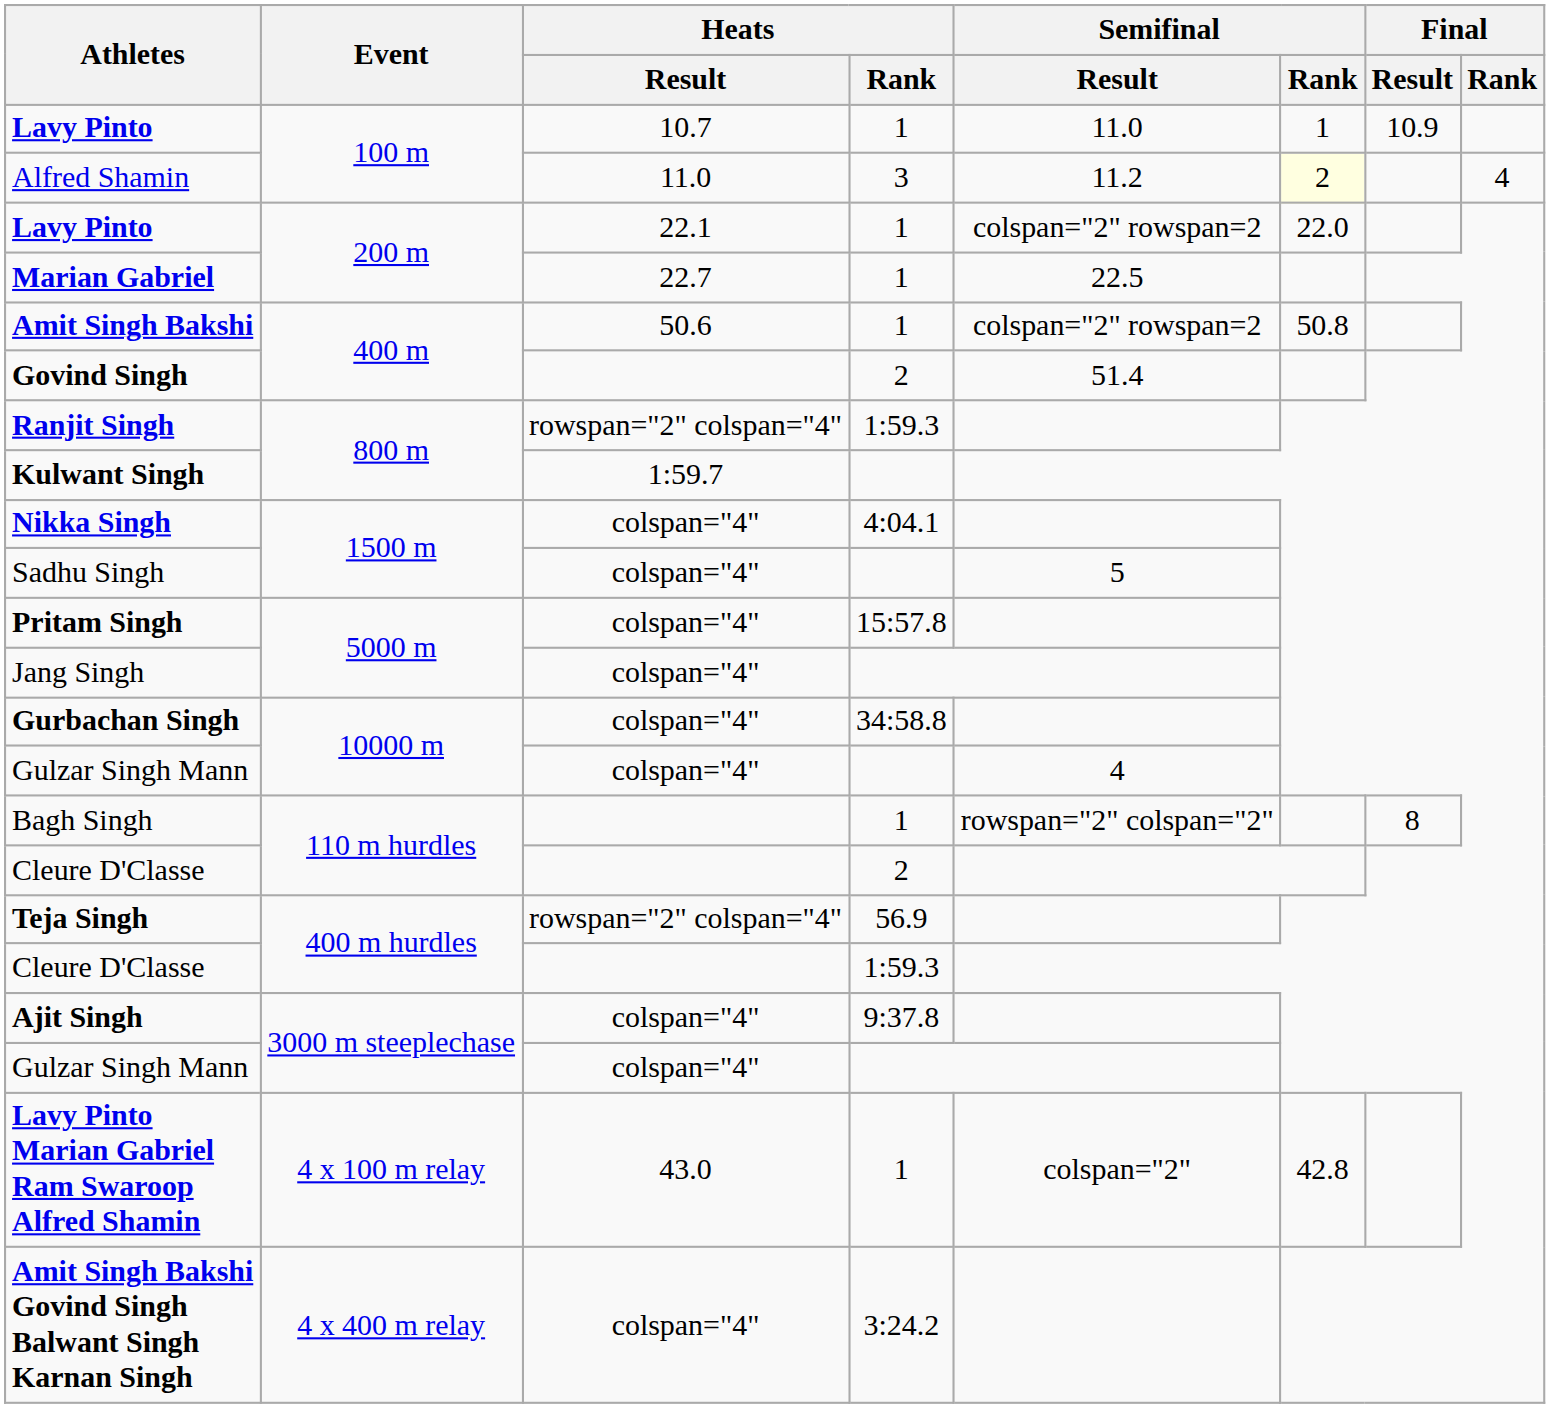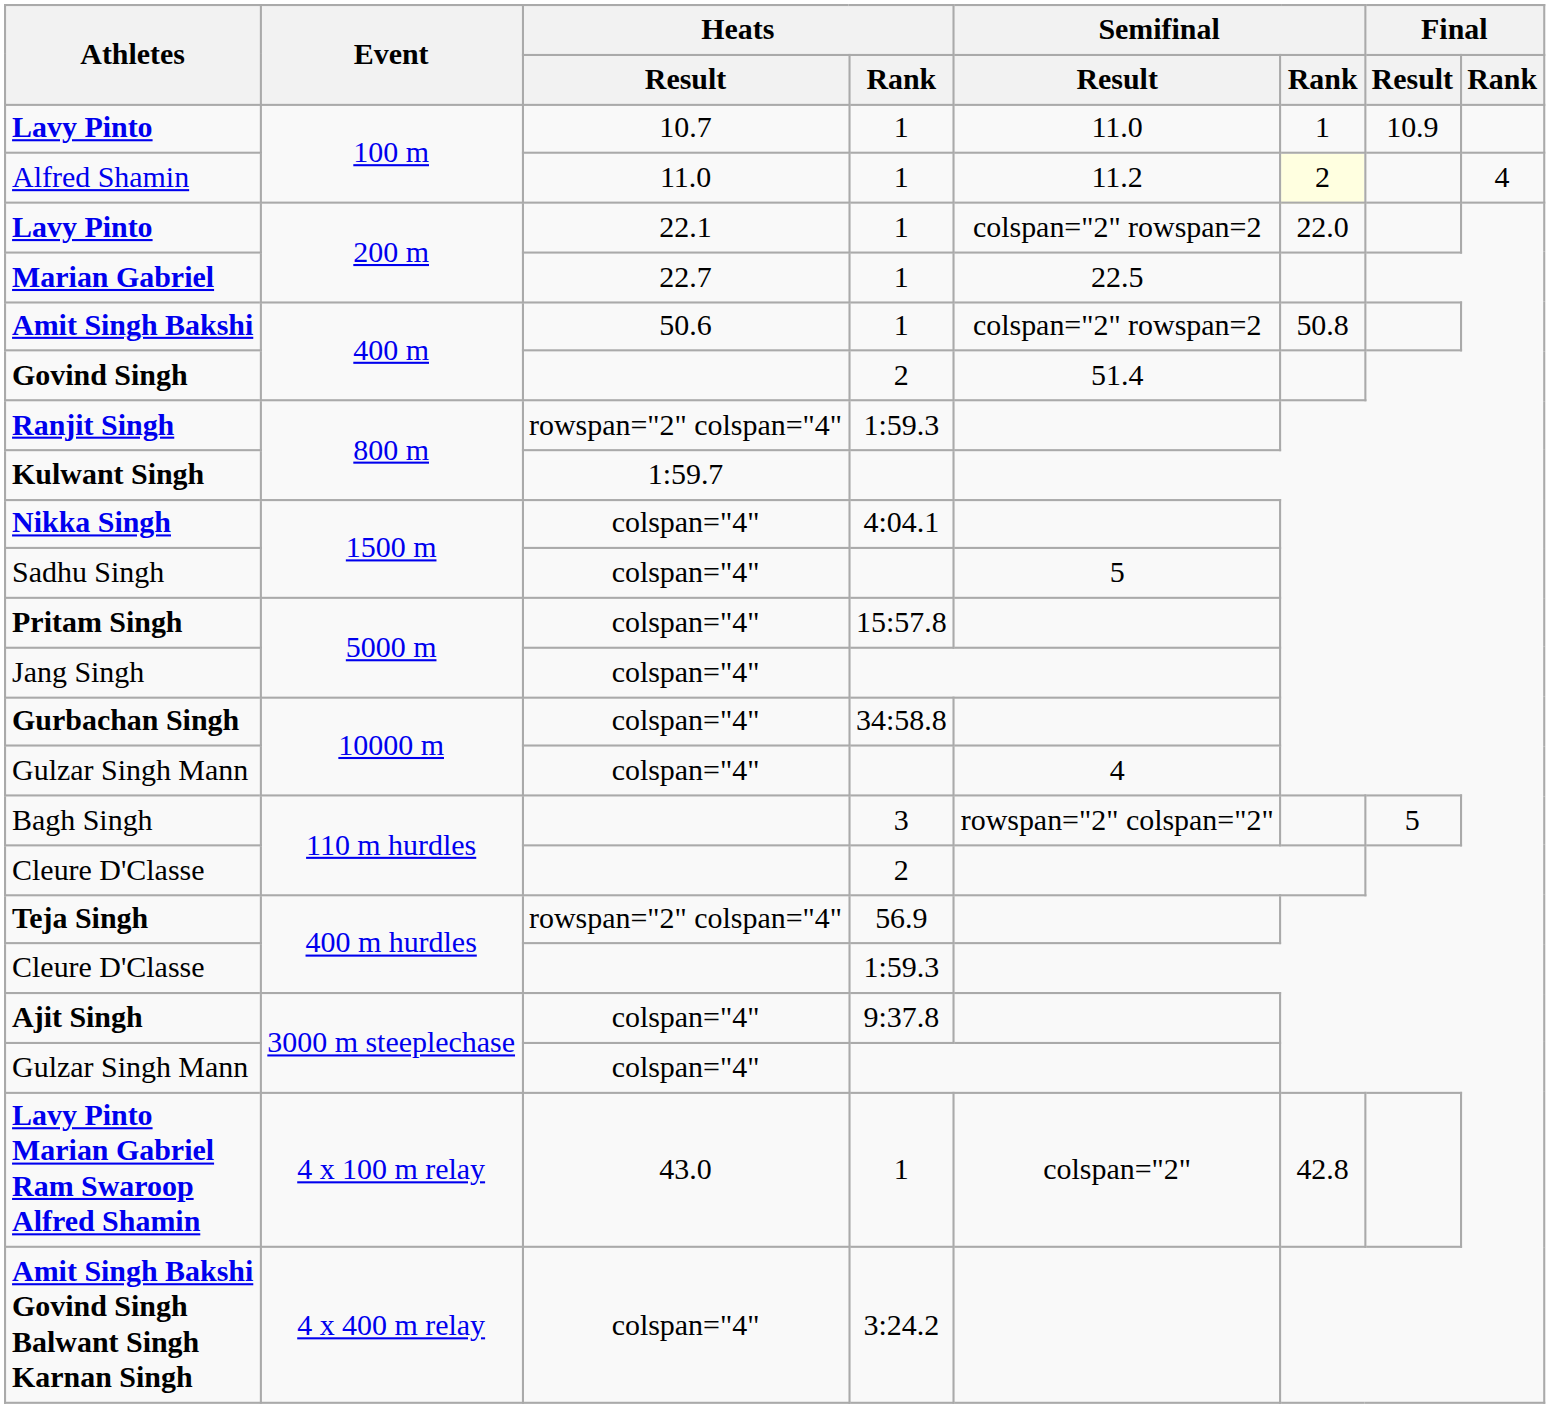(901, 177) 3 -> (901, 177) 1
(901, 819) 1 -> (901, 819) 3
(1412, 819) 8 -> (1412, 819) 5
